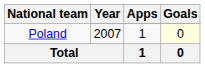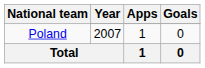(180, 33) lightyellow background -> (180, 33) no background
